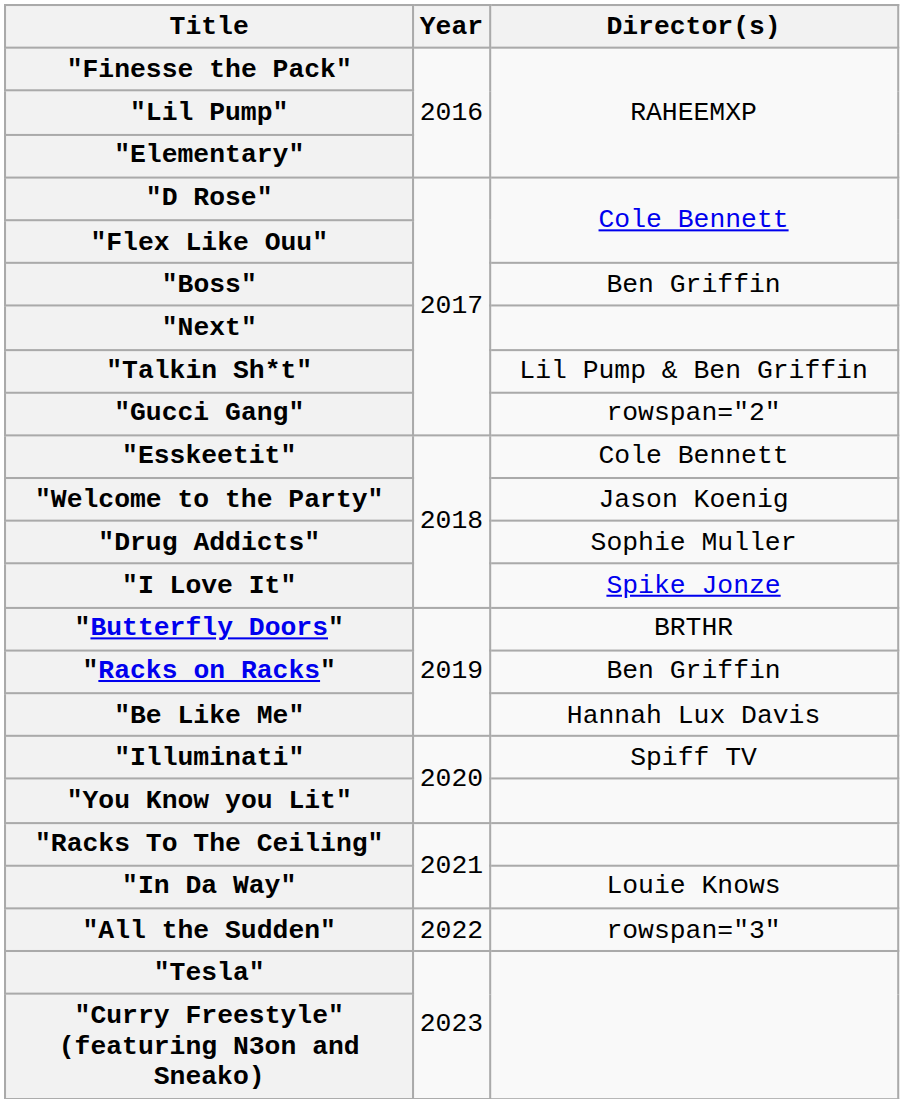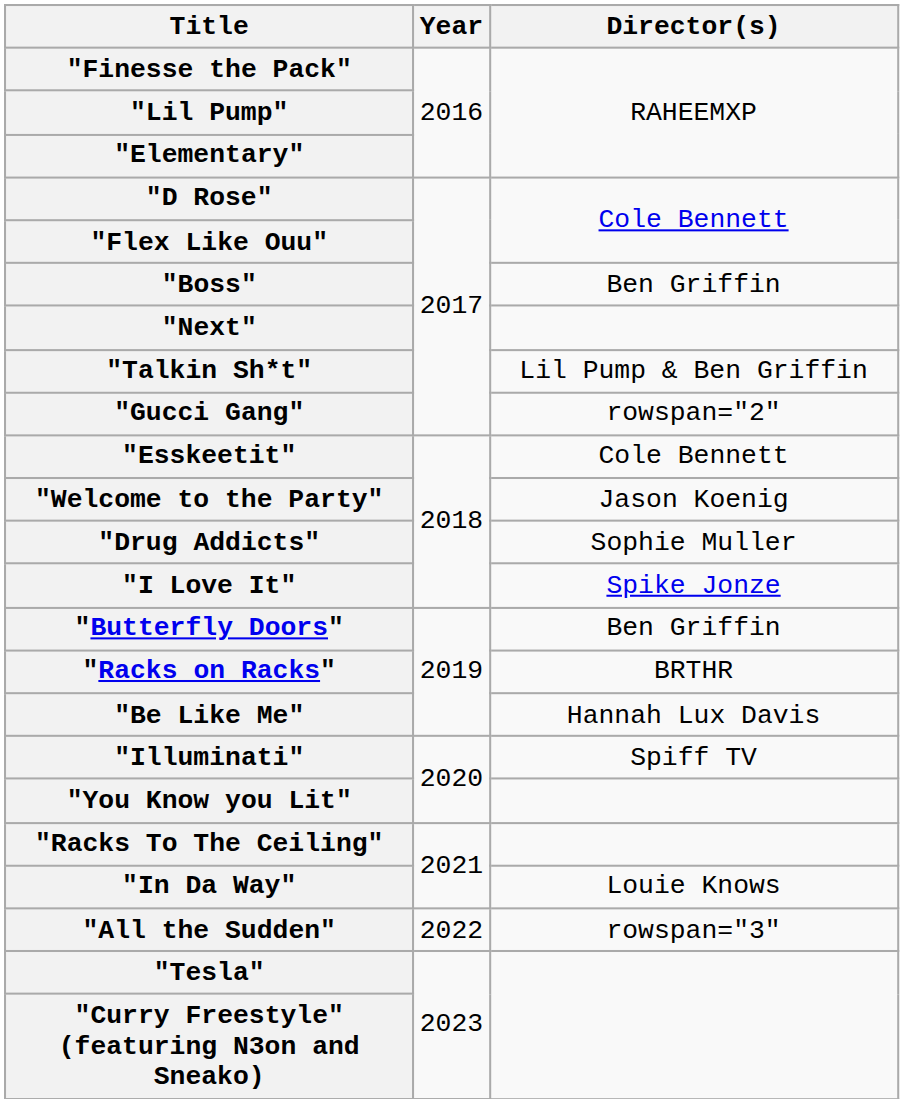(694, 629) BRTHR -> (694, 629) Ben Griffin
(694, 672) Ben Griffin -> (694, 672) BRTHR
